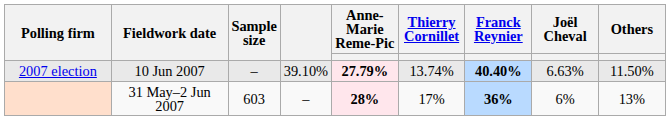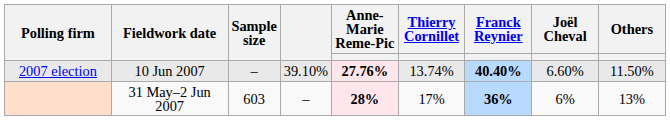(365, 71) 27.79% -> (365, 71) 27.76%
(565, 71) 6.63% -> (565, 71) 6.60%
